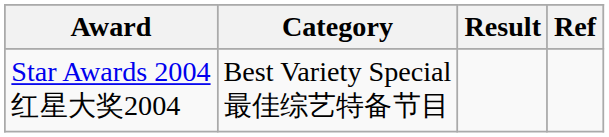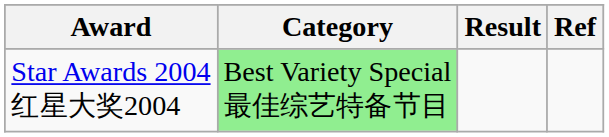(337, 88) no background -> (337, 88) lightgreen background
